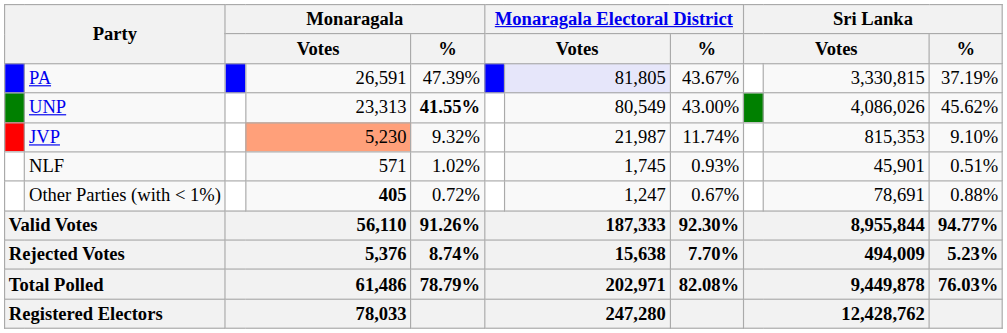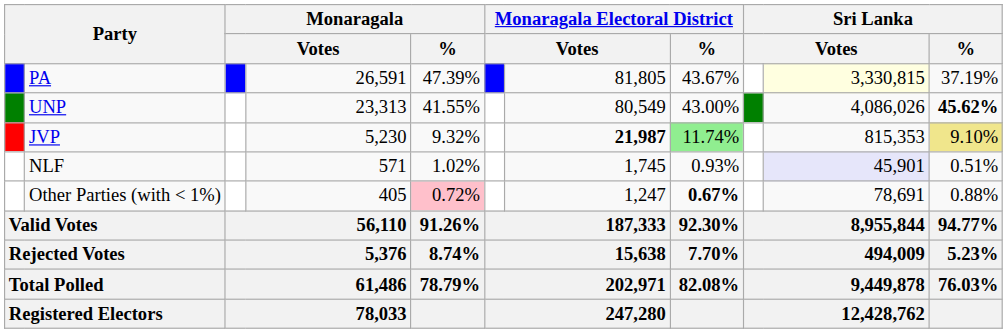(640, 78) lavender background -> (640, 78) no background
(888, 78) no background -> (888, 78) lightyellow background
(450, 107) bold -> (451, 107) normal
(970, 107) normal -> (968, 107) bold
(386, 136) lightsalmon background -> (386, 136) no background
(640, 136) normal -> (640, 136) bold
(711, 136) no background -> (711, 136) lightgreen background
(974, 136) no background -> (974, 136) khaki background
(899, 166) no background -> (899, 166) lavender background
(393, 195) bold -> (393, 195) normal
(456, 195) no background -> (456, 195) pink background
(715, 195) normal -> (714, 195) bold
